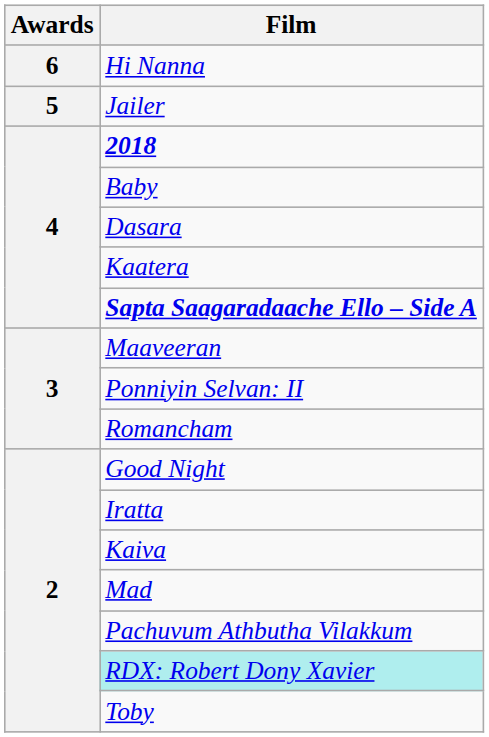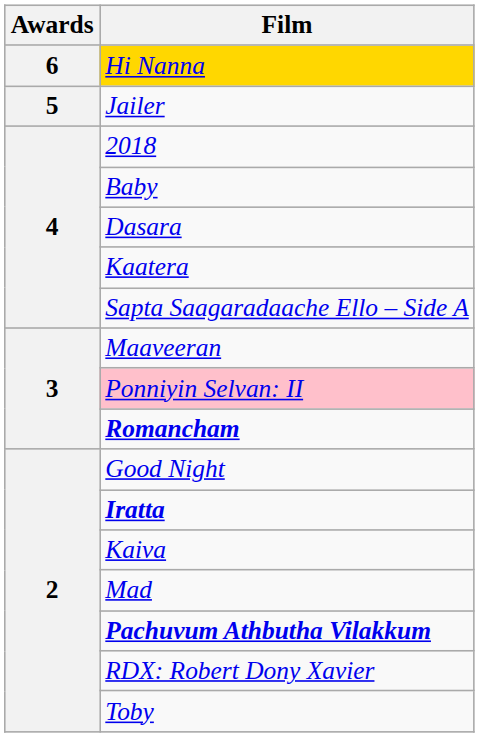(155, 65) no background -> (155, 65) gold background
(131, 146) bold -> (131, 146) normal
(291, 307) bold -> (287, 307) normal
(204, 388) no background -> (204, 388) pink background
(169, 428) normal -> (172, 428) bold
(134, 509) normal -> (135, 509) bold
(259, 630) normal -> (268, 630) bold
(240, 670) paleturquoise background -> (240, 670) no background
